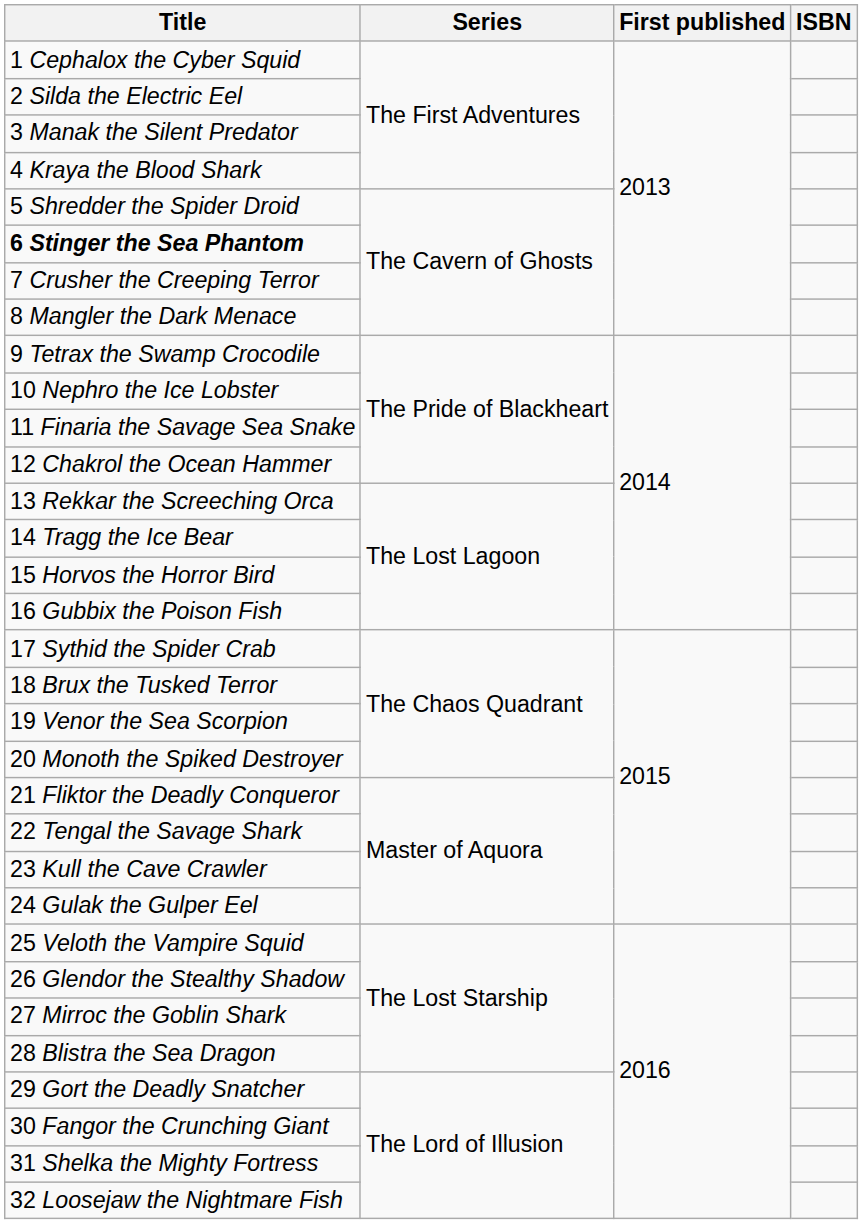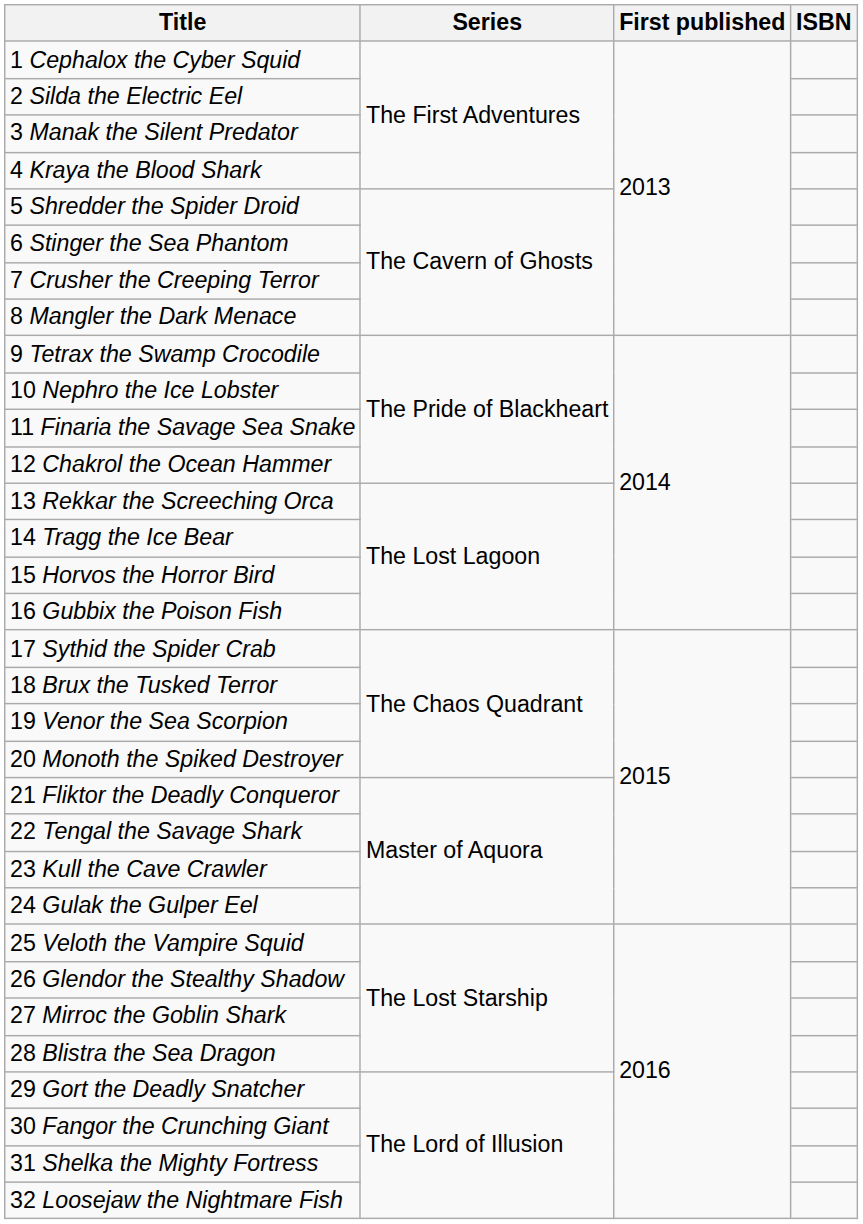(157, 243) bold -> (149, 243) normal
